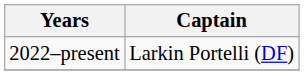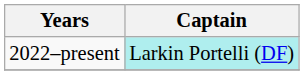(212, 53) no background -> (212, 53) paleturquoise background
